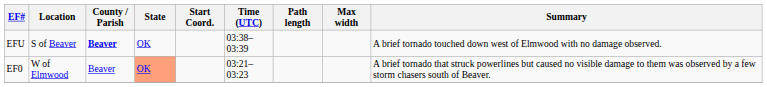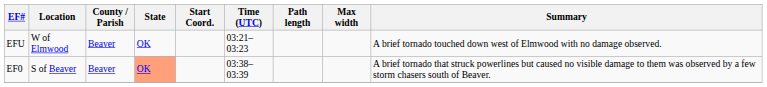(54, 43) S of Beaver -> (50, 43) W of Elmwood
(102, 43) bold -> (102, 43) normal
(240, 43) 03:38–03:39 -> (240, 43) 03:21–03:23
(50, 69) W of Elmwood -> (54, 69) S of Beaver
(240, 69) 03:21–03:23 -> (240, 69) 03:38–03:39
